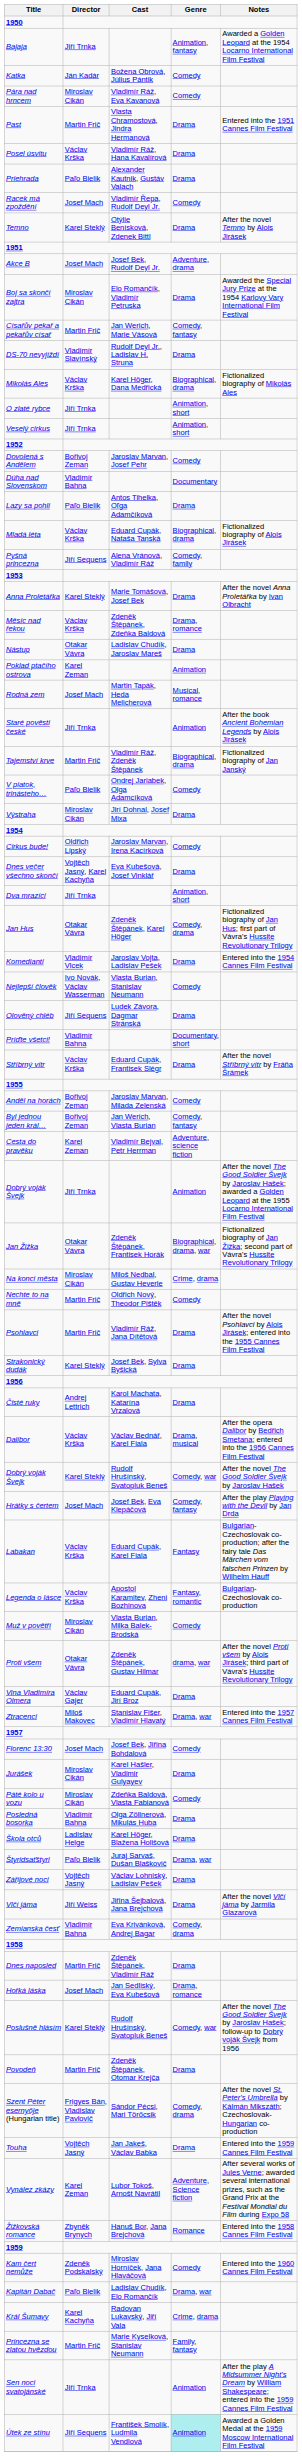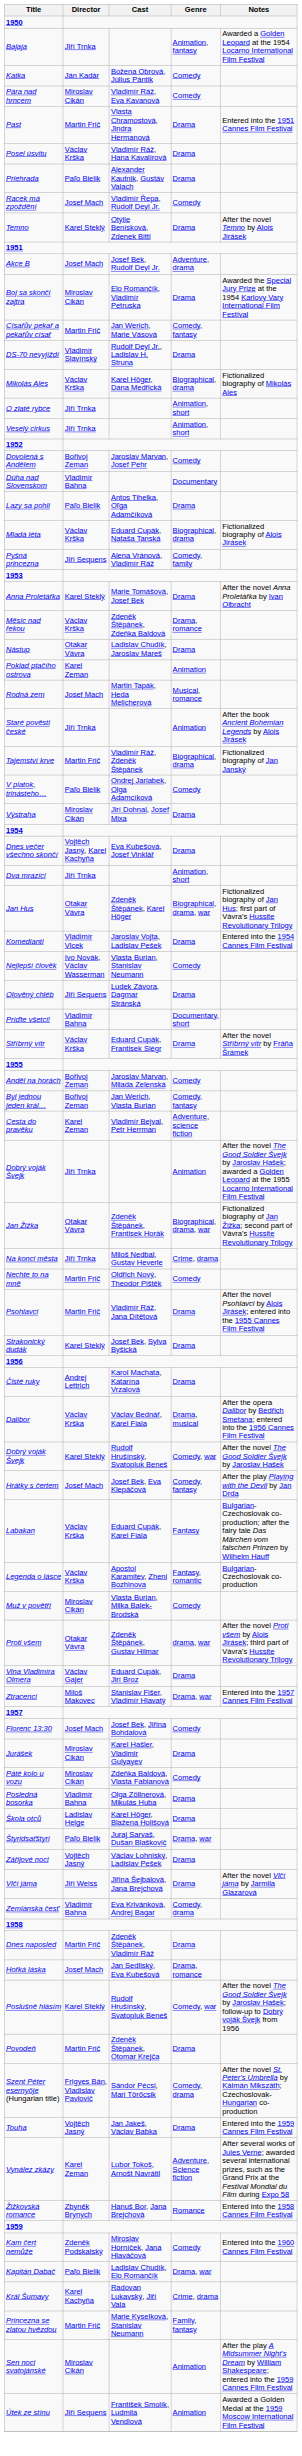- row: (27, 846)
(187, 928) Comedy, drama -> (194, 908) Biographical, drama, war
(79, 1279) Miroslav Cikán -> (80, 1258) Jiří Trnka
(80, 2387) Jiří Trnka -> (79, 2367) Miroslav Cikán
(189, 2433) paleturquoise background -> (189, 2412) no background
